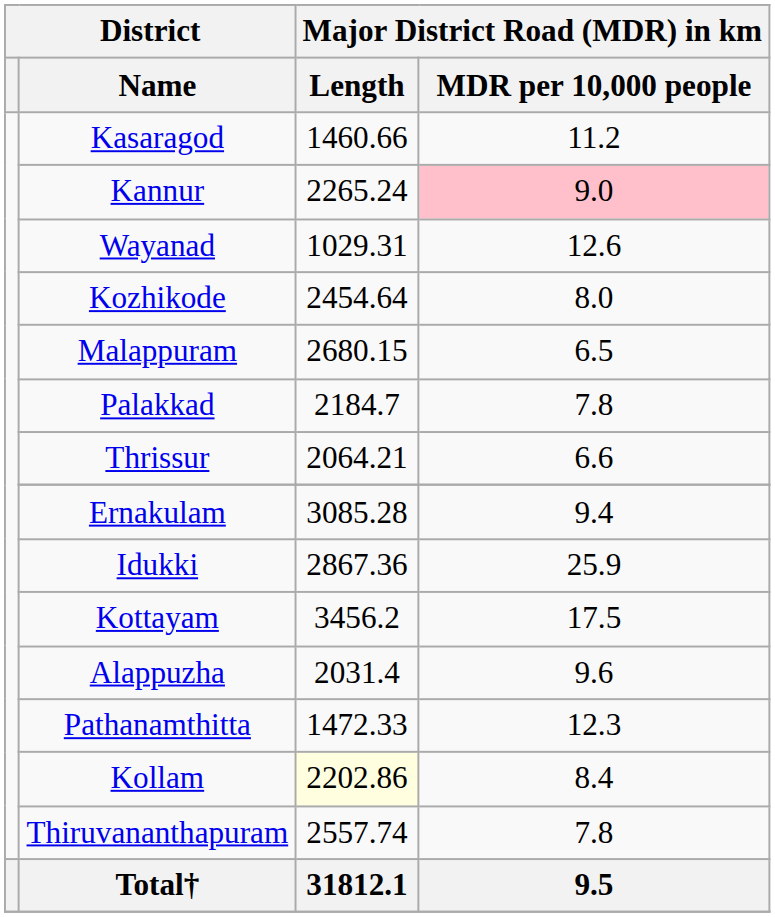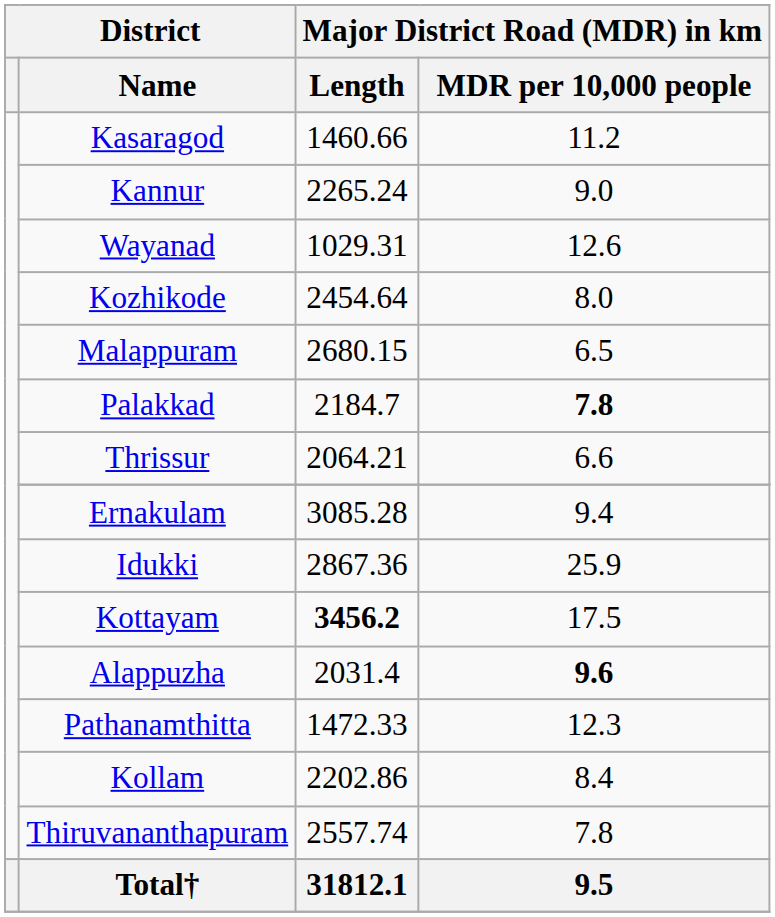(594, 191) pink background -> (594, 191) no background
(594, 404) normal -> (594, 404) bold
(357, 618) normal -> (357, 618) bold
(594, 671) normal -> (594, 671) bold
(357, 778) lightyellow background -> (357, 778) no background
